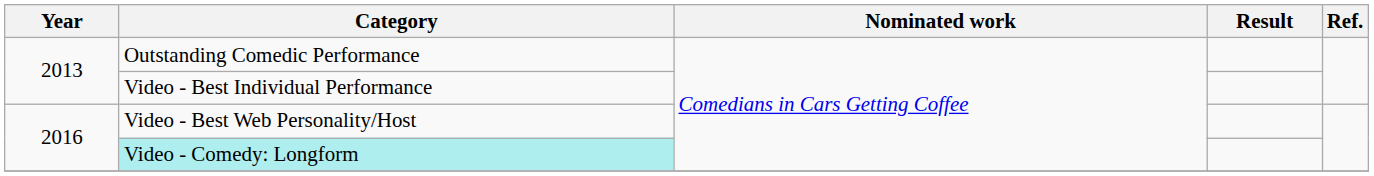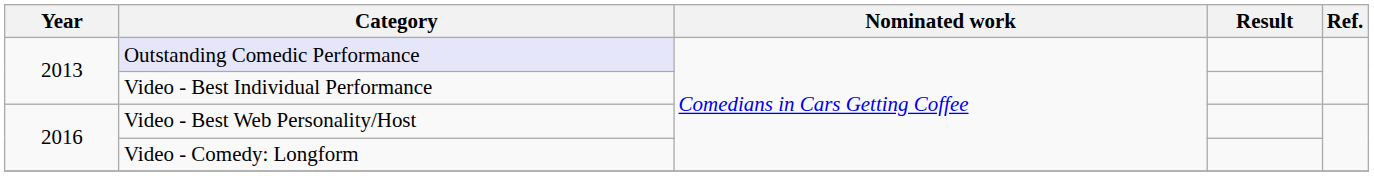(272, 54) no background -> (272, 54) lavender background
(241, 154) paleturquoise background -> (241, 154) no background
